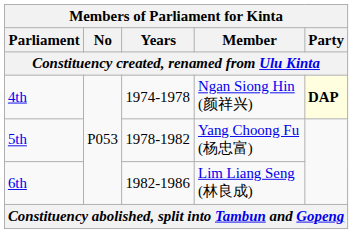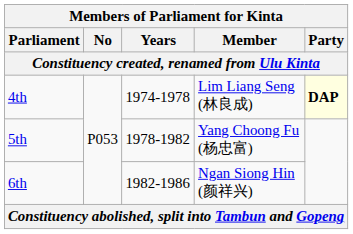(246, 95) Ngan Siong Hin (颜祥兴) -> (246, 95) Lim Liang Seng (林良成)
(246, 182) Lim Liang Seng (林良成) -> (246, 182) Ngan Siong Hin (颜祥兴)
